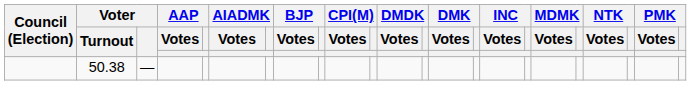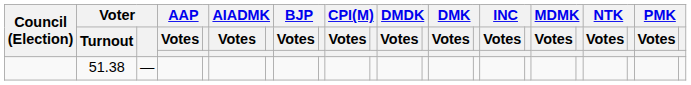(107, 68) 50.38 -> (107, 68) 51.38
